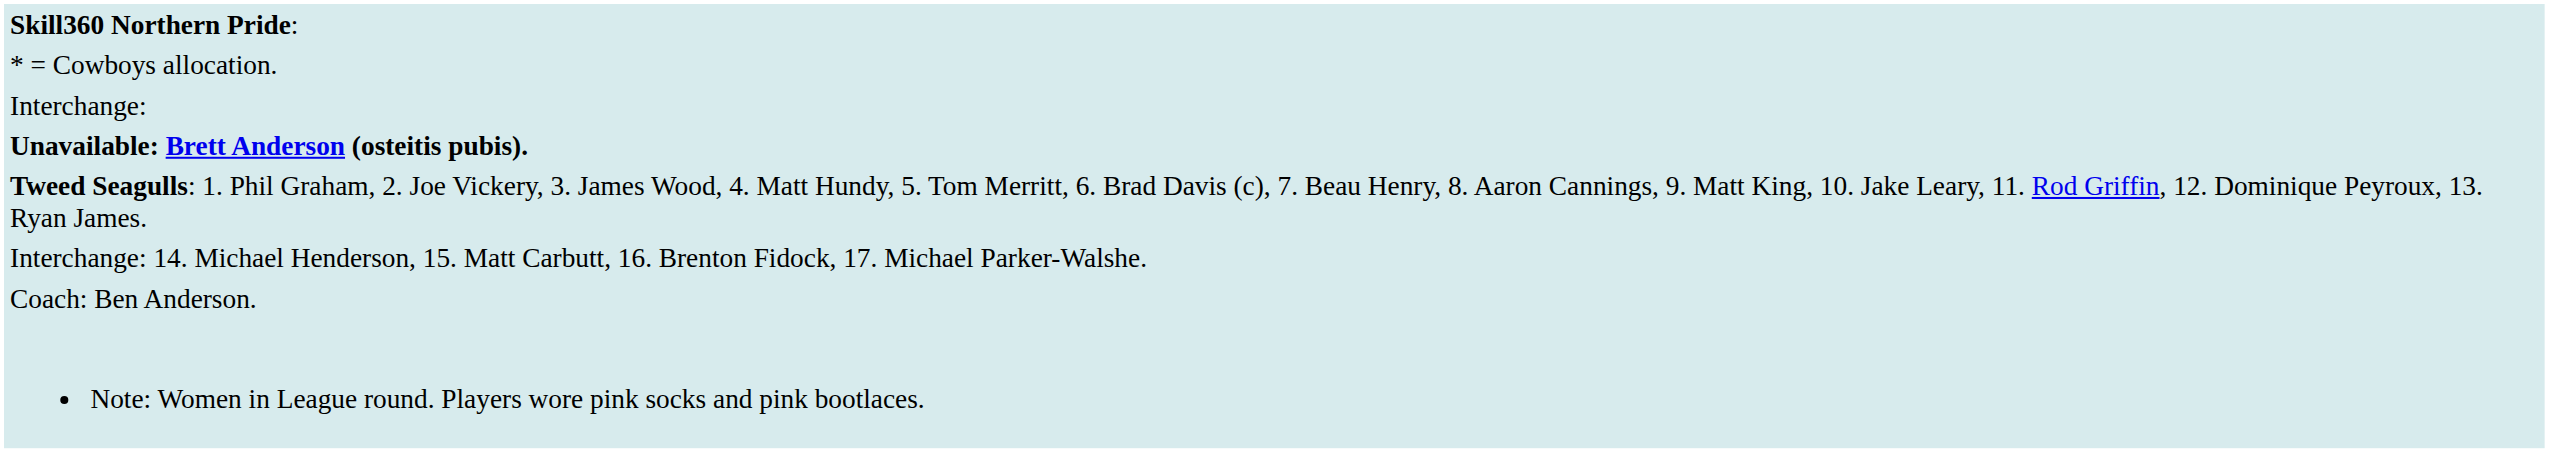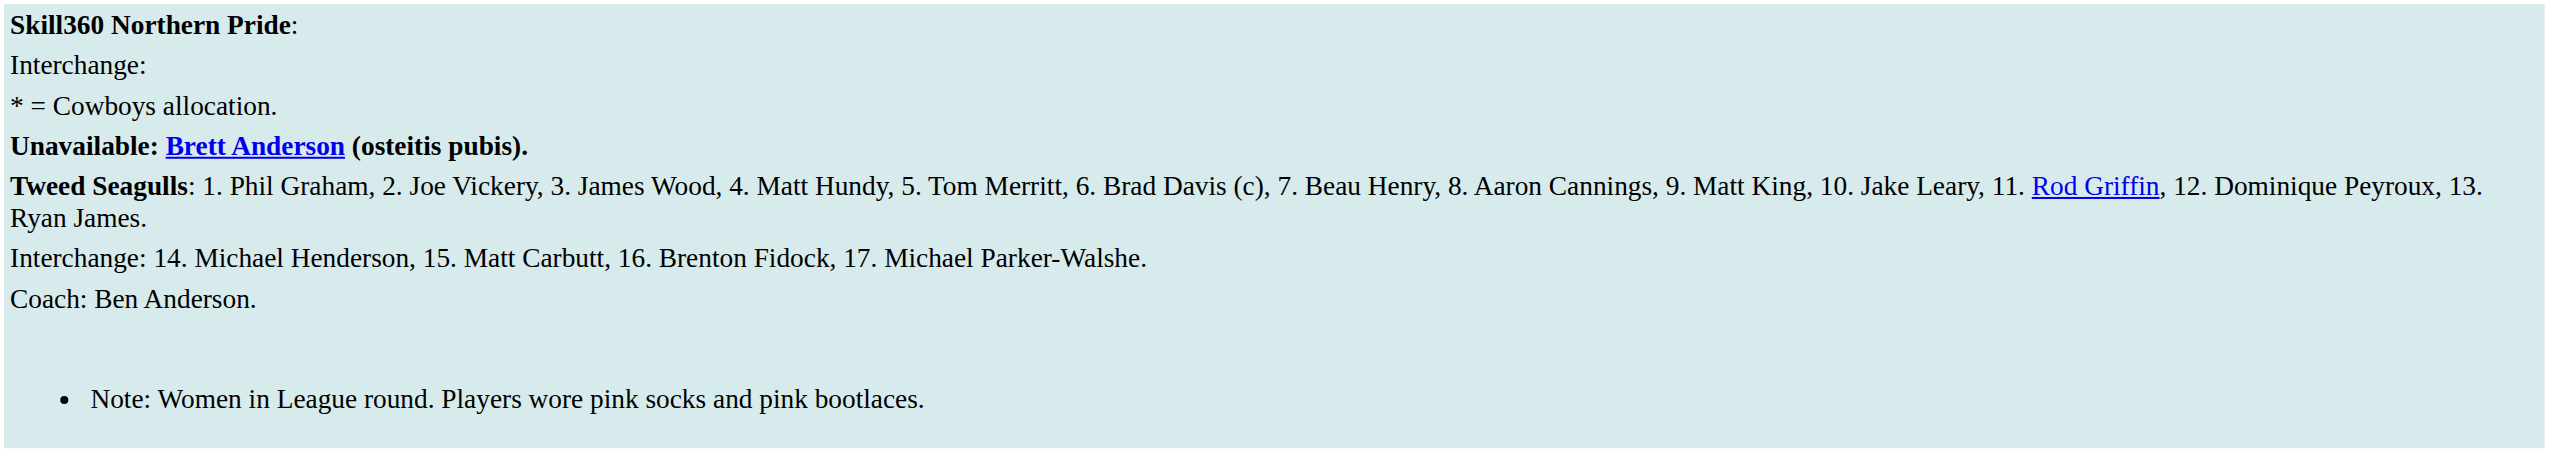(144, 65) * = Cowboys allocation. -> (78, 65) Interchange:
(78, 106) Interchange: -> (144, 106) * = Cowboys allocation.
